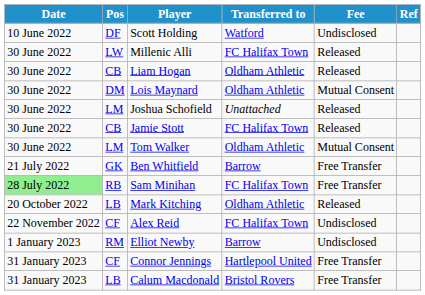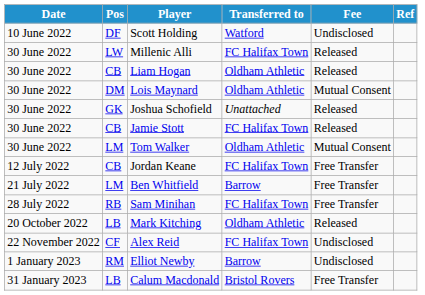(114, 109) LM -> (114, 109) GK
+ row: (163, 166)
(114, 166) GK -> (114, 185) LM
(38, 185) lightgreen background -> (38, 204) no background
- row: (171, 261)
